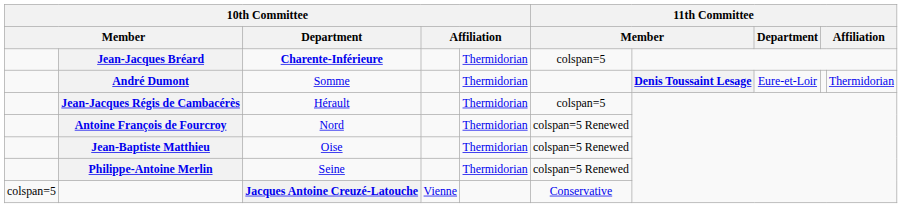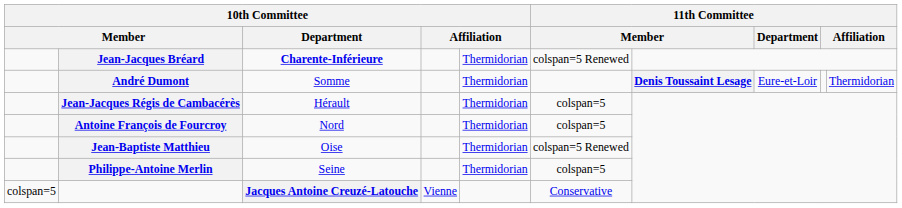(581, 59) colspan=5 -> (581, 59) colspan=5 Renewed
(581, 125) colspan=5 Renewed -> (581, 125) colspan=5
(581, 169) colspan=5 Renewed -> (581, 169) colspan=5
